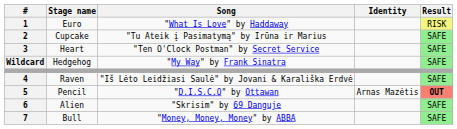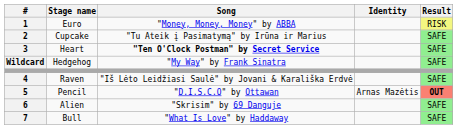(226, 24) "What Is Love" by Haddaway -> (226, 24) "Money, Money, Money" by ABBA
(226, 50) normal -> (226, 50) bold
(226, 118) "Money, Money, Money" by ABBA -> (226, 118) "What Is Love" by Haddaway
